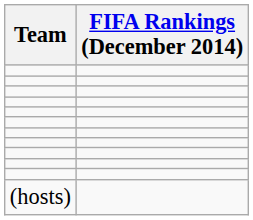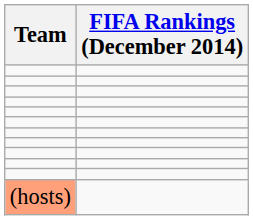(40, 196) no background -> (40, 196) lightsalmon background
